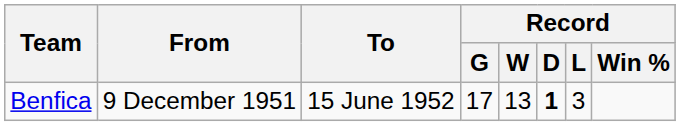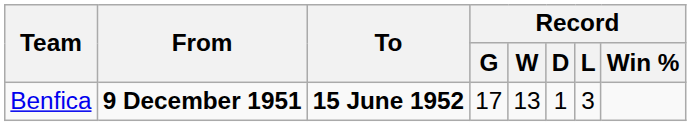(199, 100) normal -> (202, 100) bold
(381, 100) normal -> (388, 100) bold
(551, 100) bold -> (561, 100) normal
